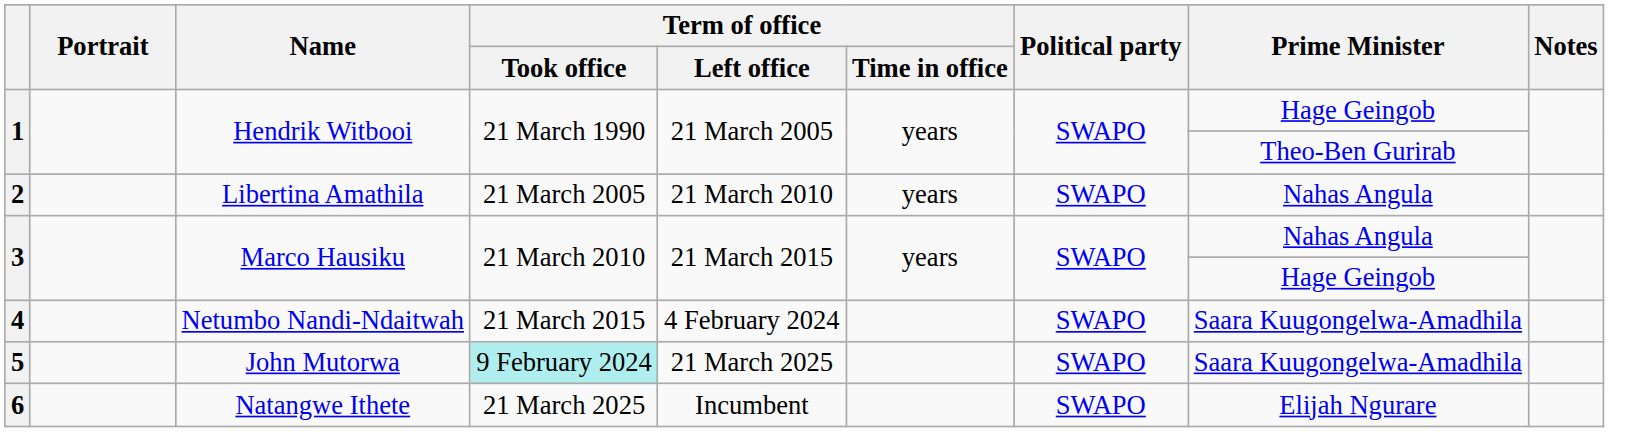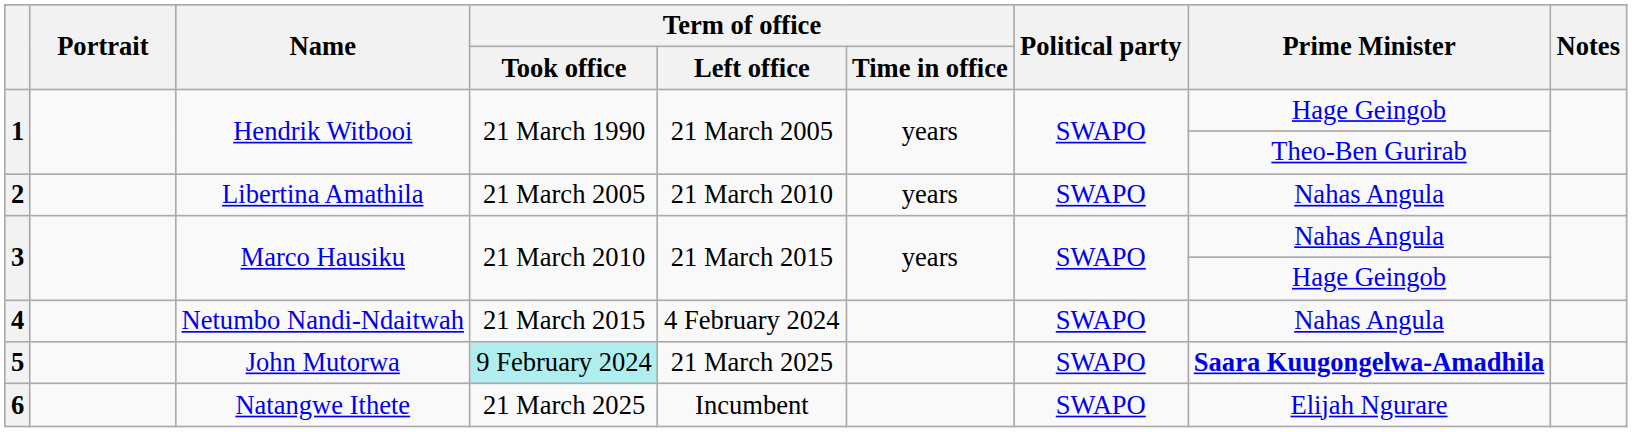(1358, 320) Saara Kuugongelwa-Amadhila -> (1369, 320) Nahas Angula
(1358, 362) normal -> (1369, 362) bold
